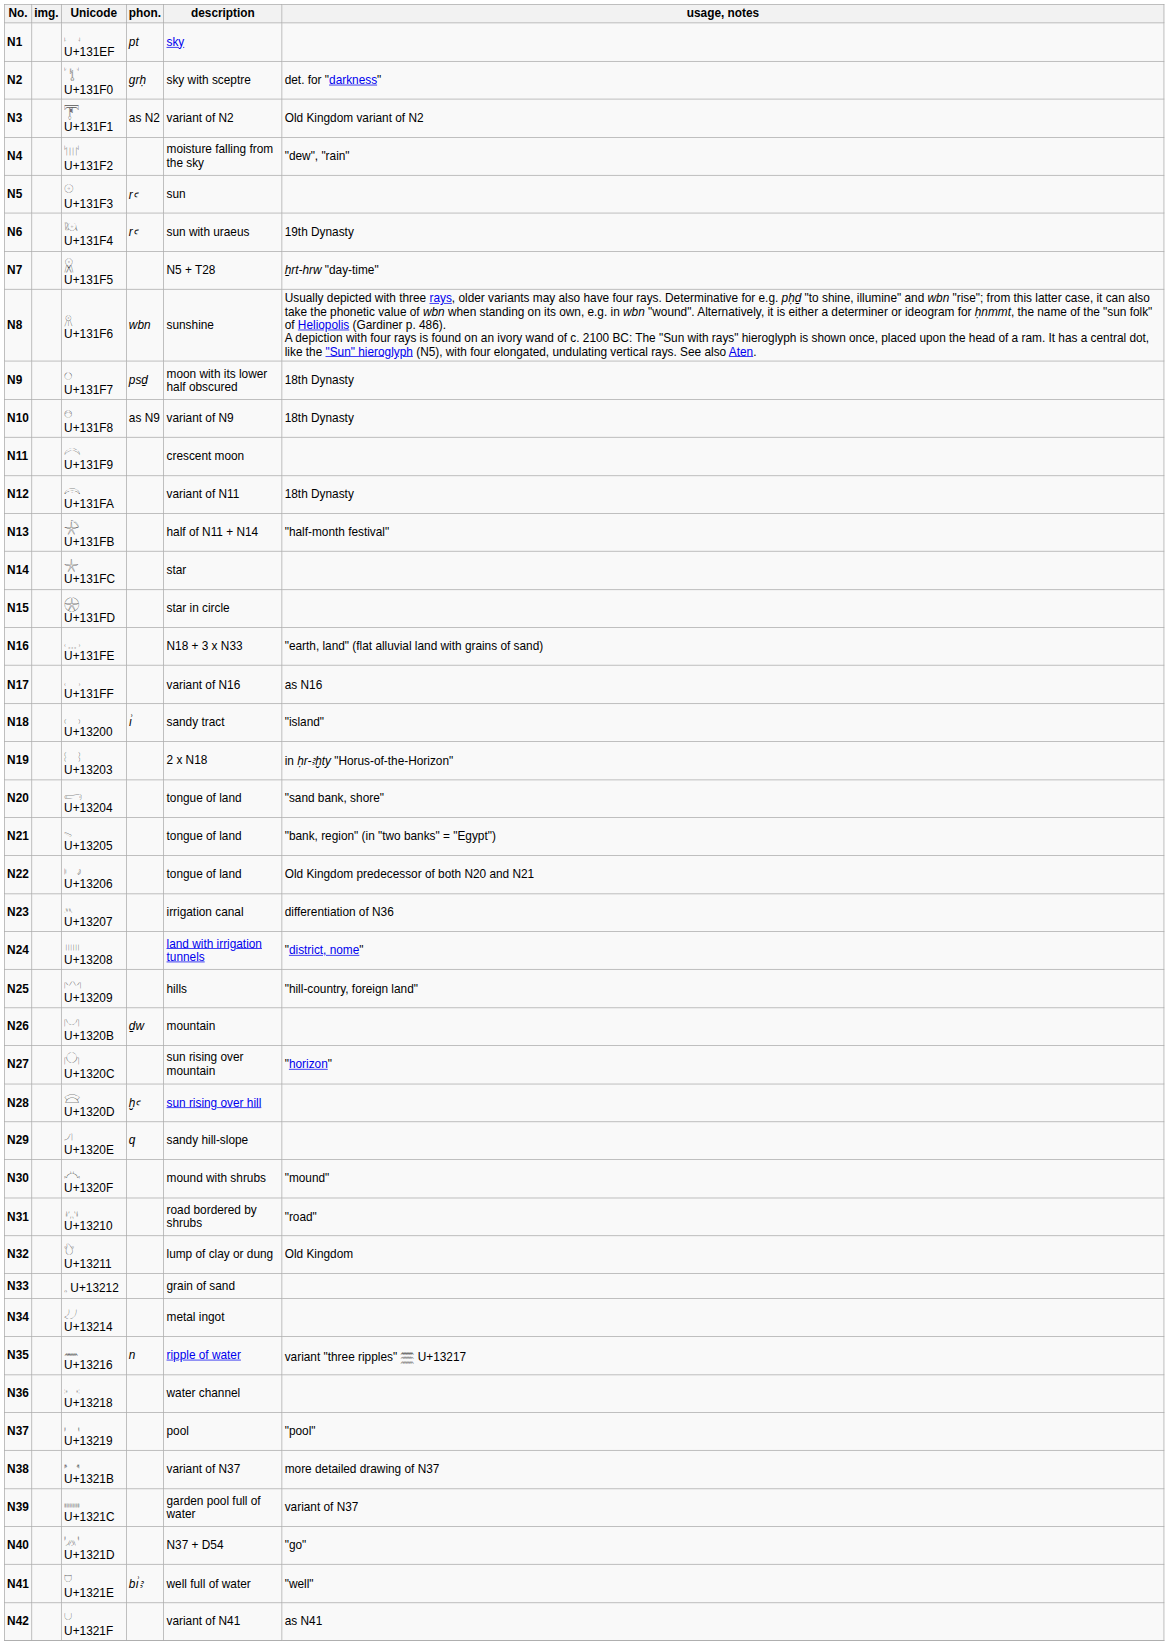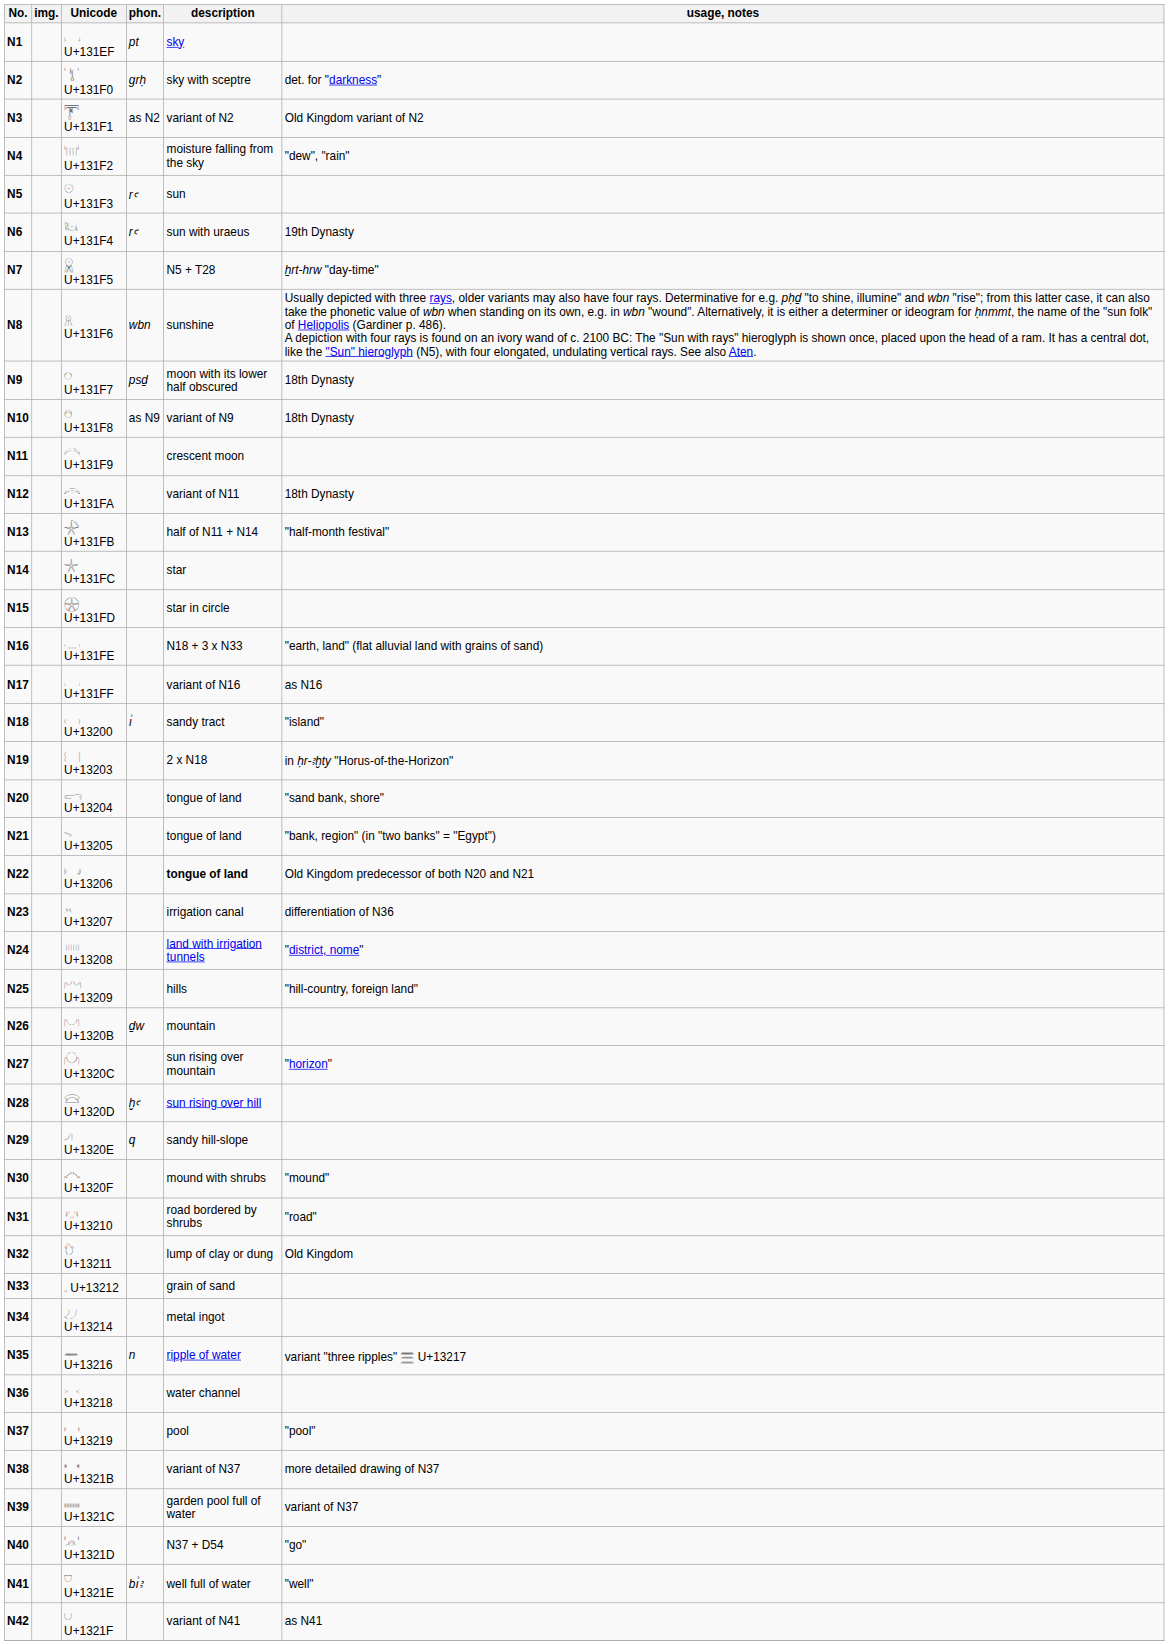(204, 874) normal -> (207, 874) bold
